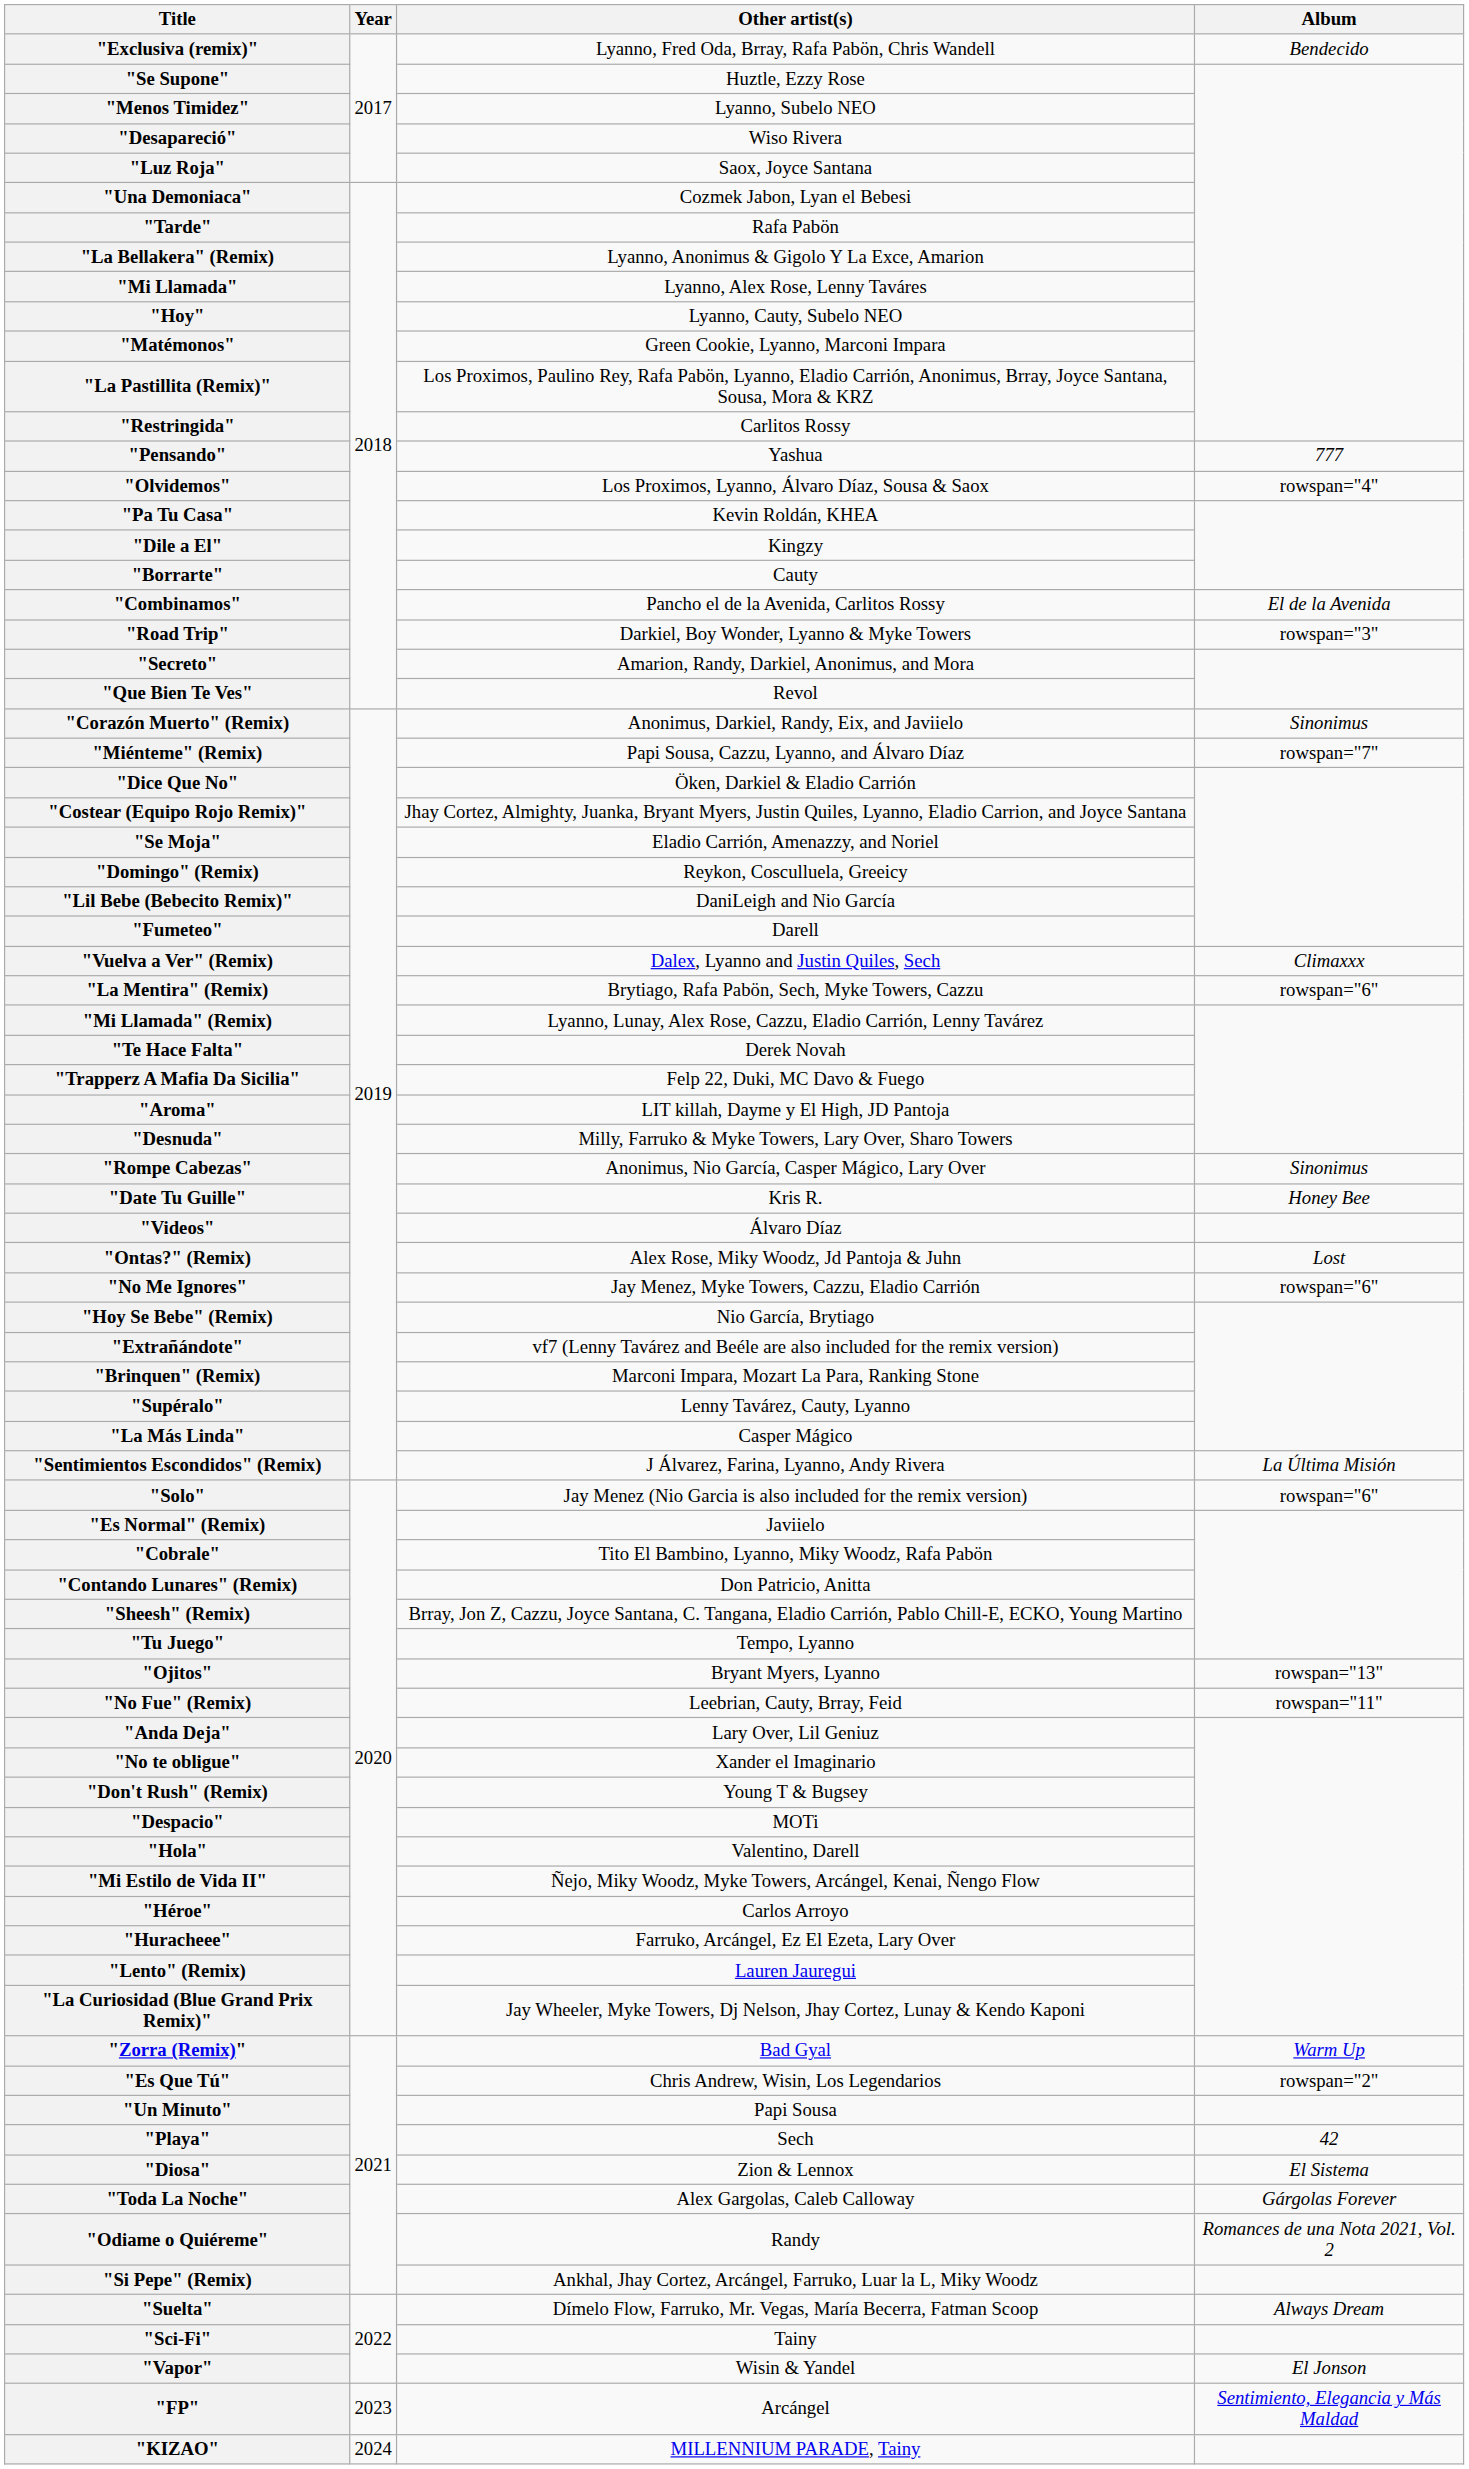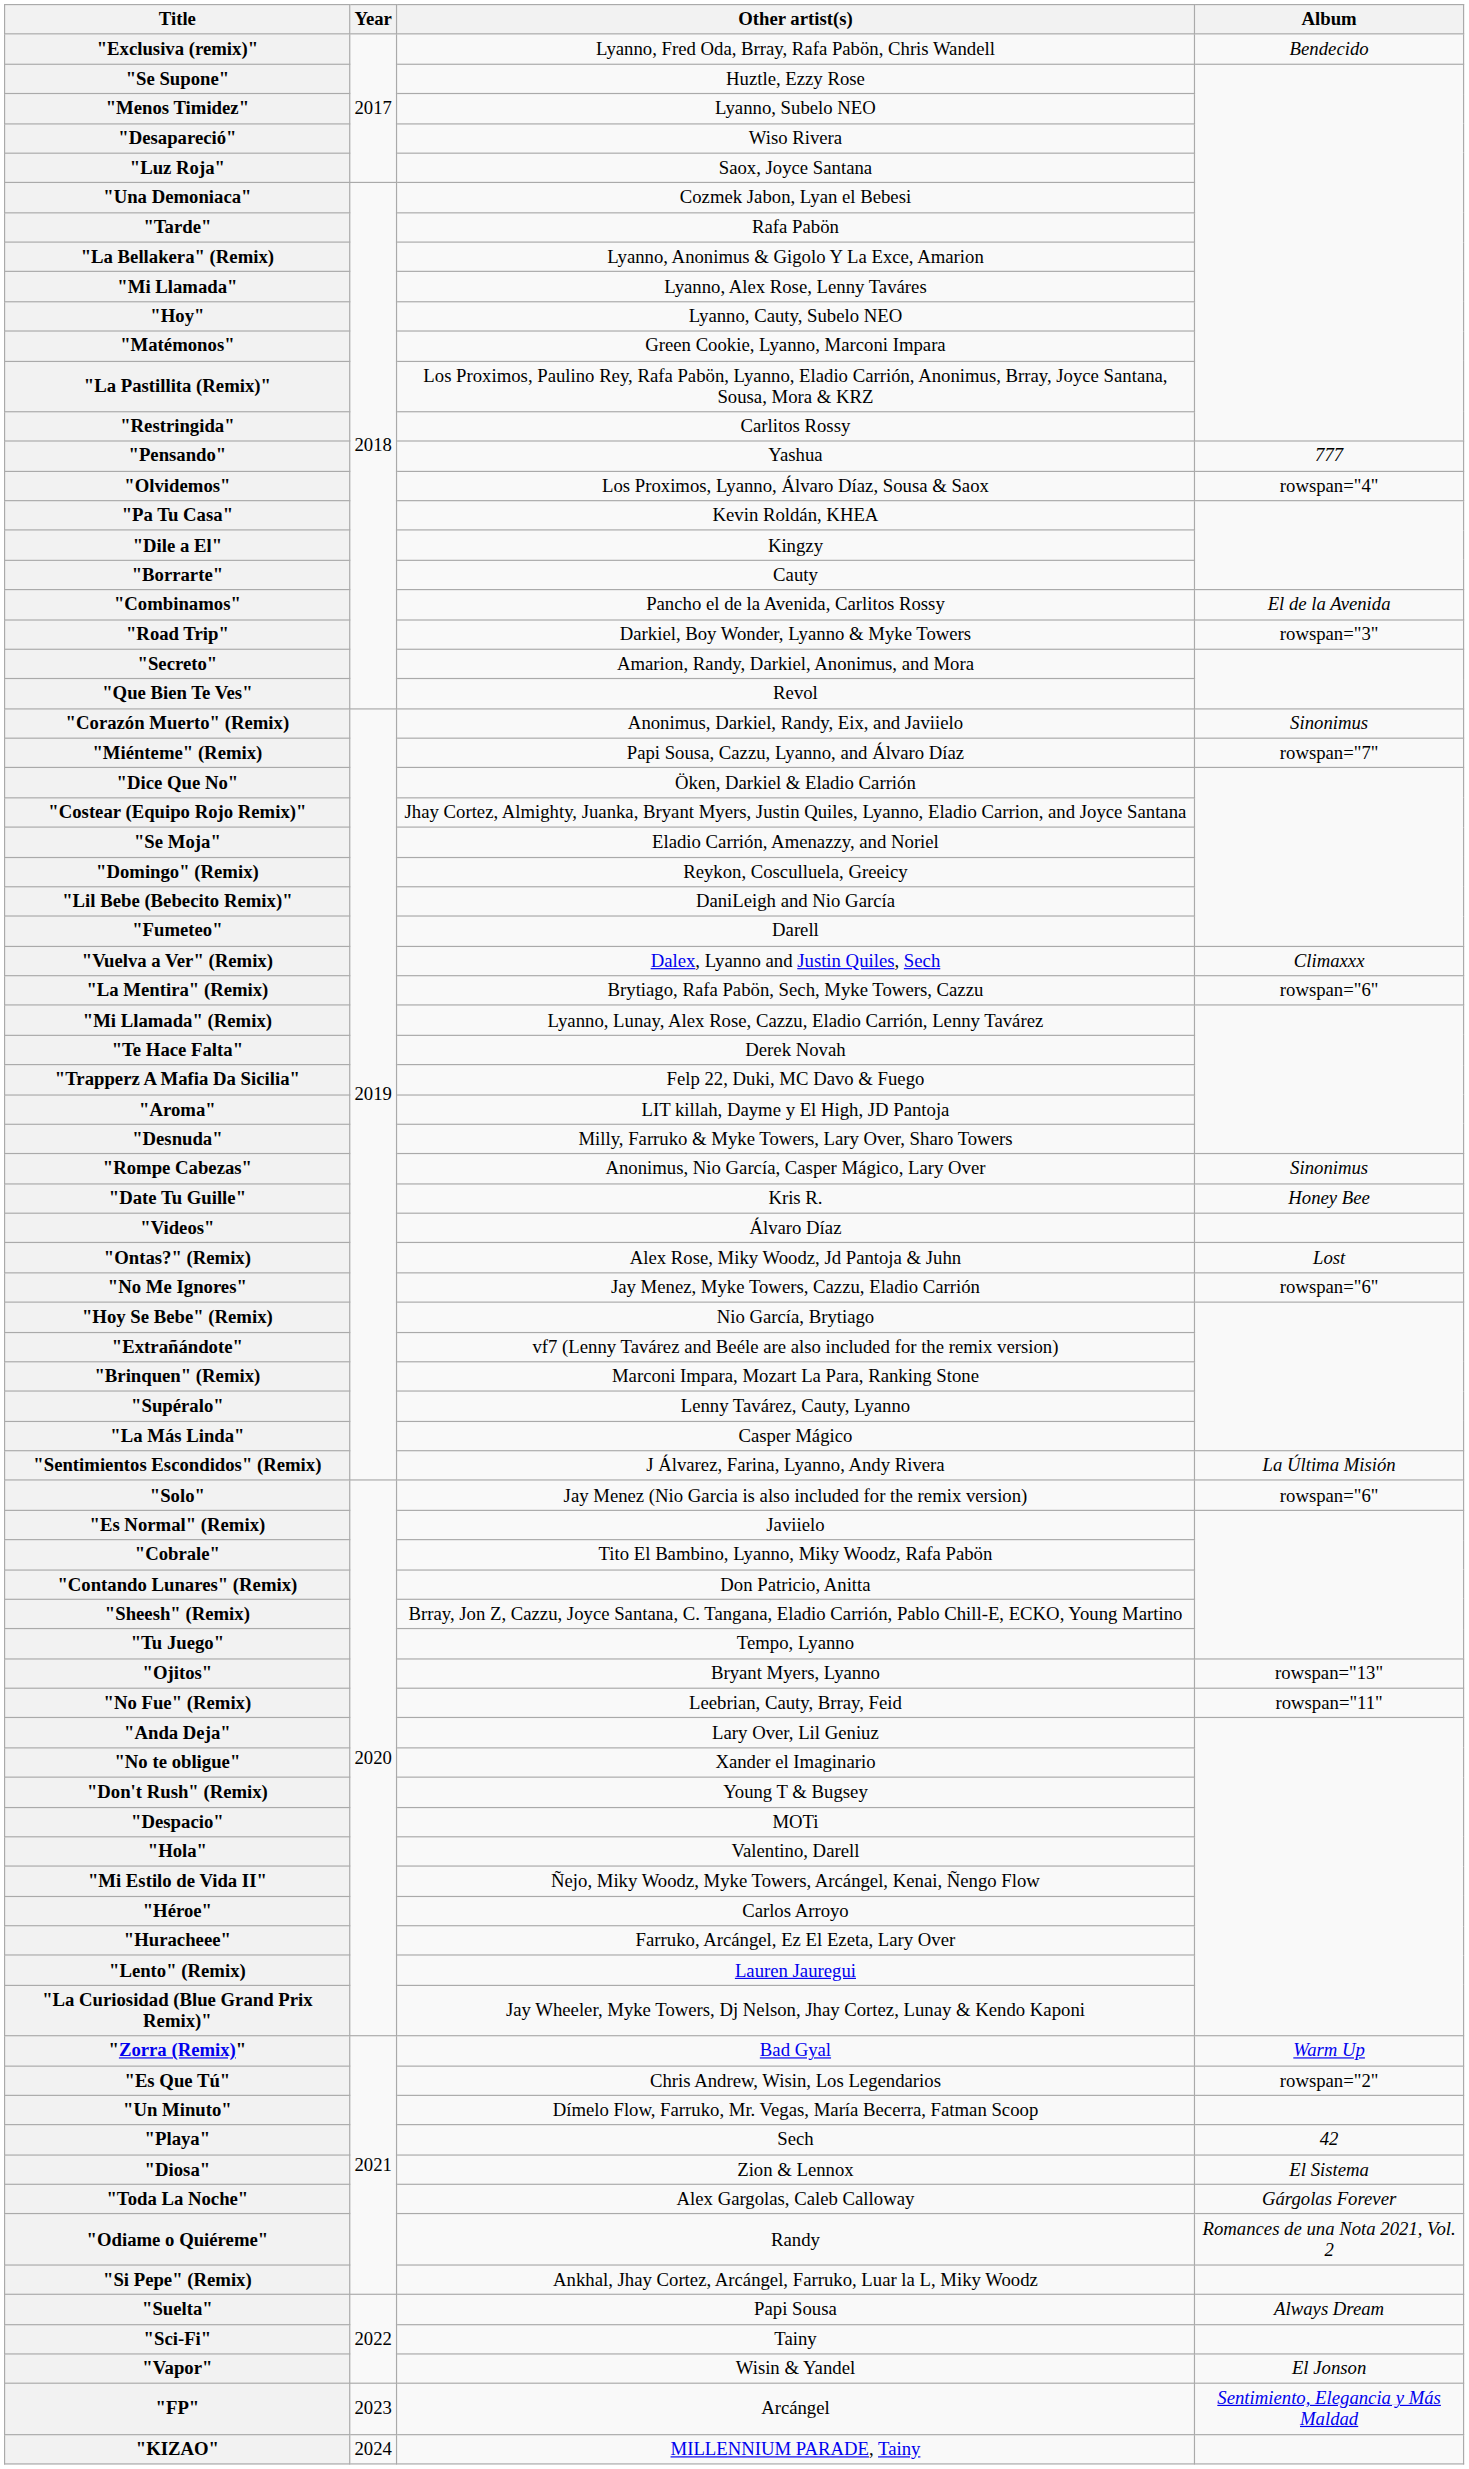(795, 2109) Papi Sousa -> (795, 2109) Dímelo Flow, Farruko, Mr. Vegas, María Becerra, Fatman Scoop
(795, 2309) Dímelo Flow, Farruko, Mr. Vegas, María Becerra, Fatman Scoop -> (795, 2309) Papi Sousa
